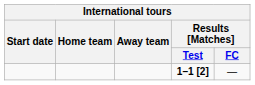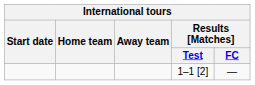(193, 71) bold -> (193, 71) normal
